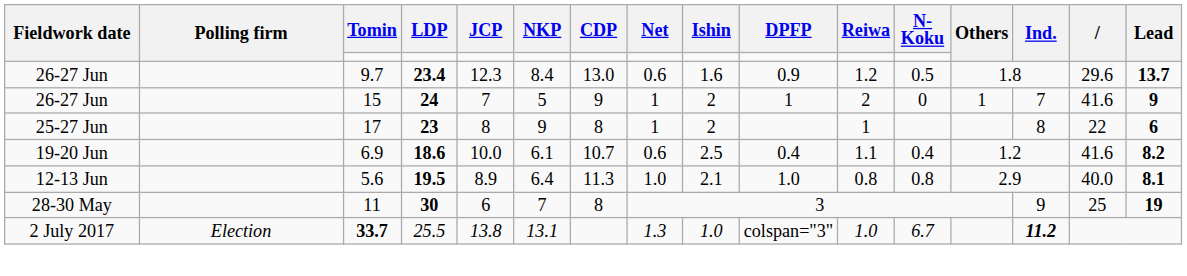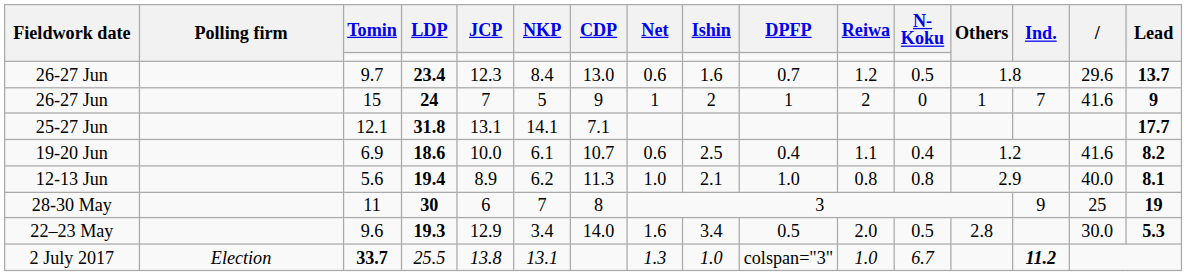(788, 74) 0.9 -> (788, 74) 0.7
- row: (372, 127)
+ row: (372, 127)
(429, 179) 19.5 -> (429, 179) 19.4
(542, 179) 6.4 -> (542, 179) 6.2
+ row: (372, 231)
